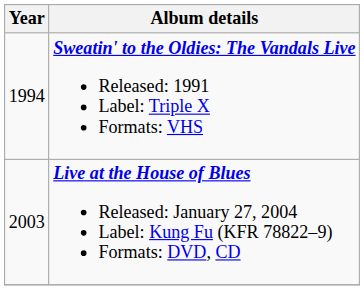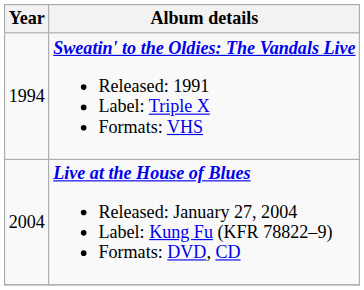(27, 221) 2003 -> (27, 221) 2004
